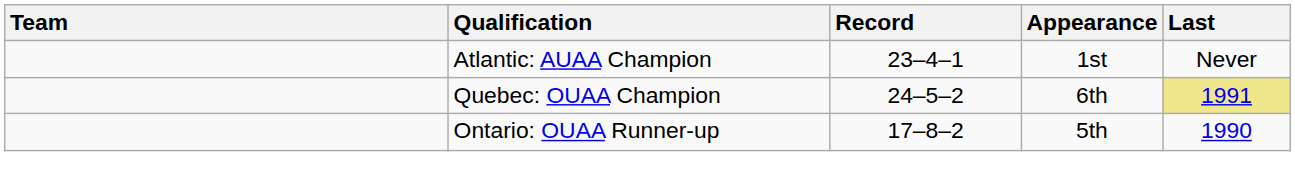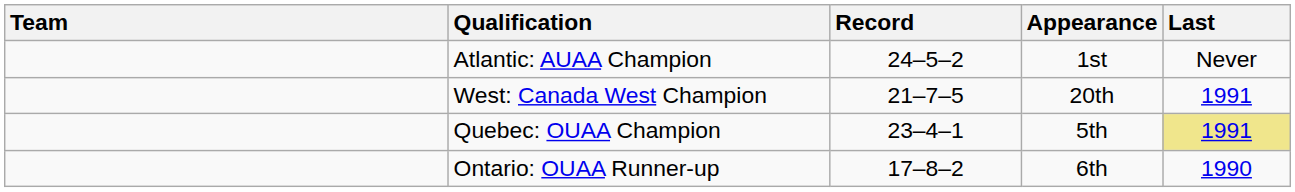(926, 58) 23–4–1 -> (926, 58) 24–5–2
+ row: (610, 95)
(926, 95) 24–5–2 -> (926, 131) 23–4–1
(1092, 95) 6th -> (1092, 131) 5th
(1092, 131) 5th -> (1092, 167) 6th
